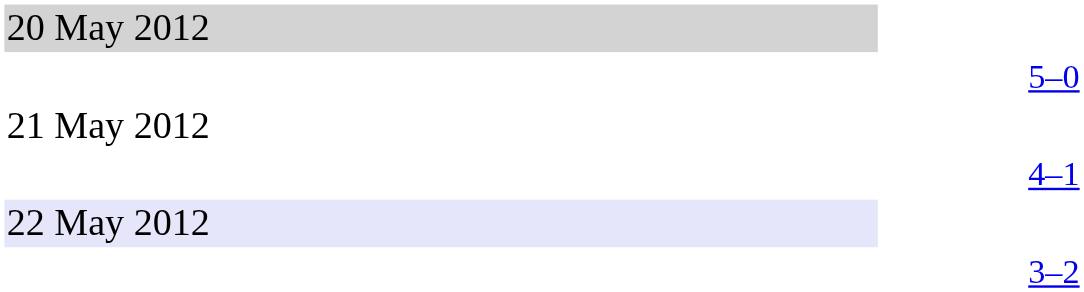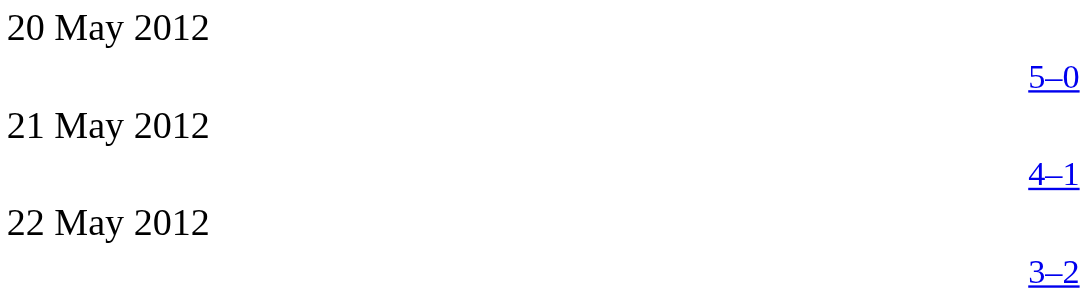(108, 27) lightgrey background -> (108, 27) no background
(108, 222) lavender background -> (108, 222) no background
